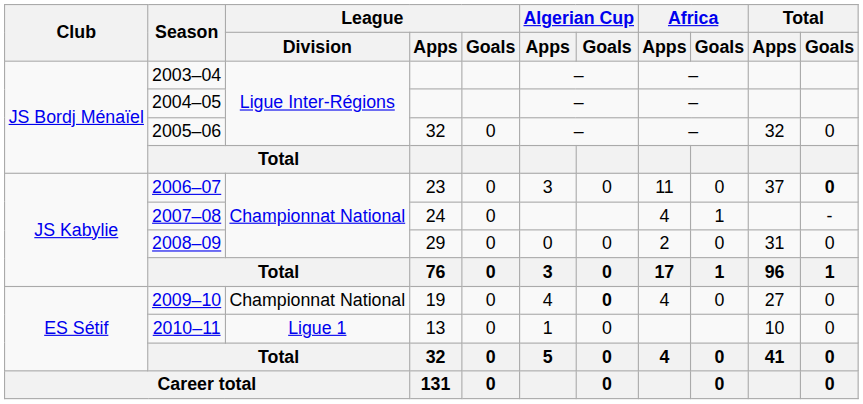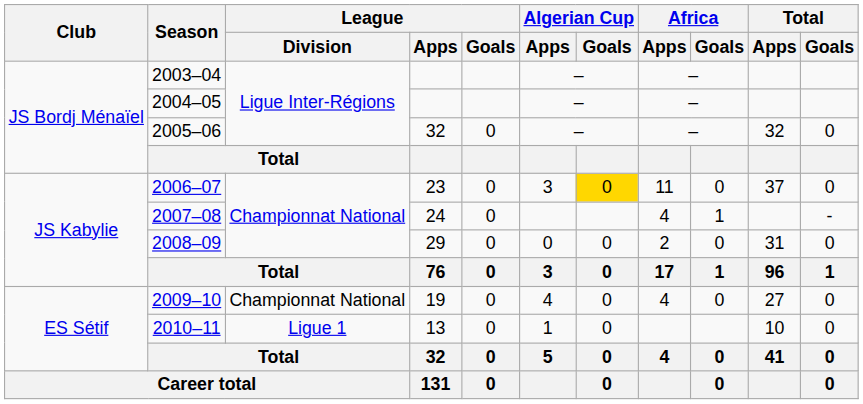(607, 187) no background -> (607, 187) gold background
(830, 187) bold -> (830, 187) normal
(607, 300) bold -> (607, 300) normal
